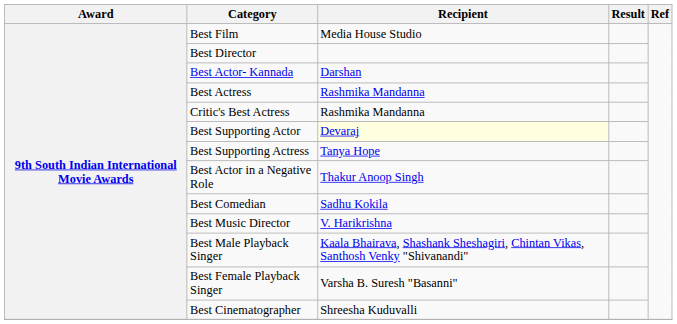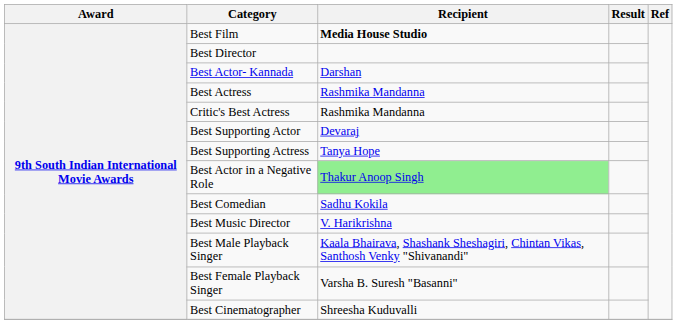(371, 33) normal -> (374, 33) bold
(340, 131) lightyellow background -> (340, 131) no background
(372, 177) no background -> (372, 177) lightgreen background
